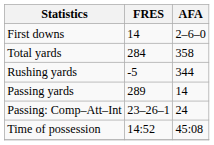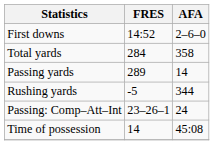(133, 33) 14 -> (141, 33) 14:52
rows swapped: (42, 72) <-> (40, 91)
(141, 130) 14:52 -> (133, 130) 14
